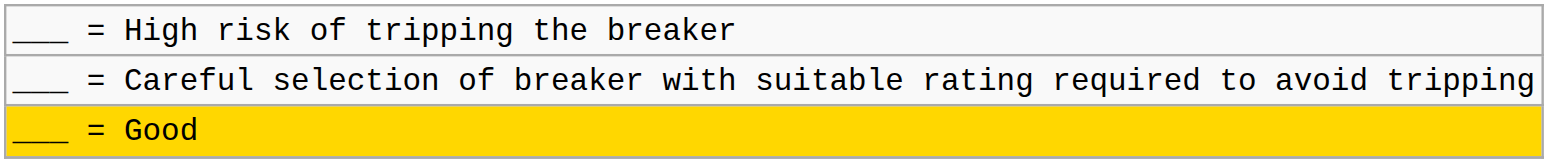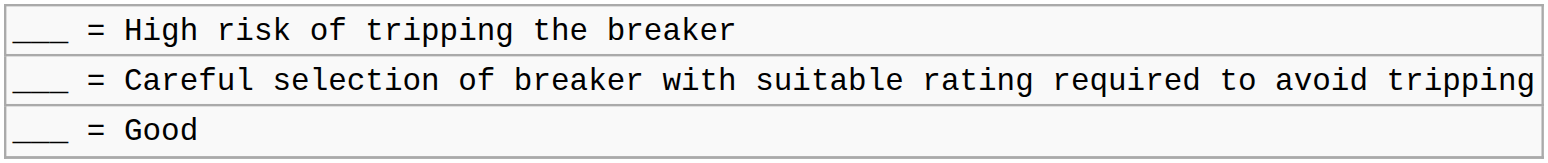(105, 131) gold background -> (105, 131) no background
